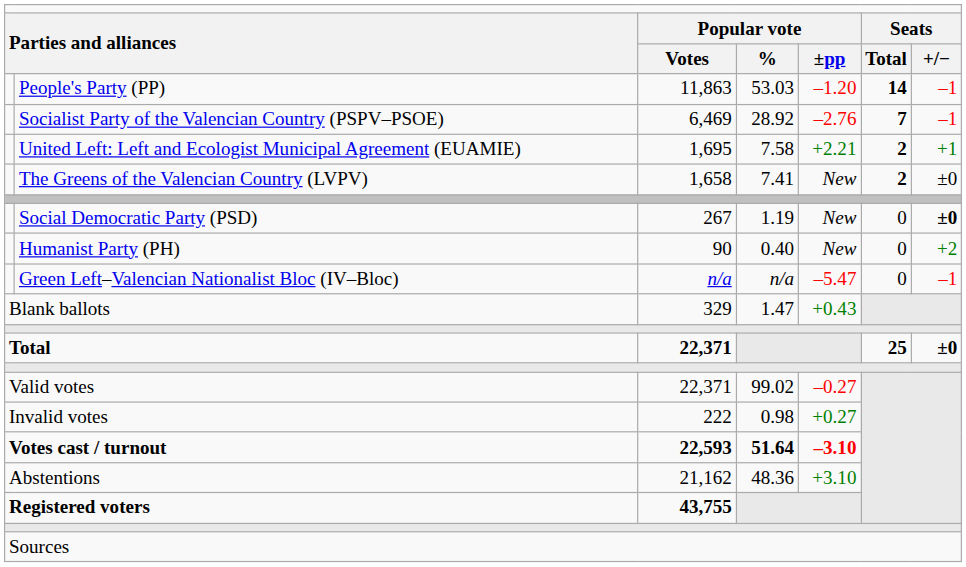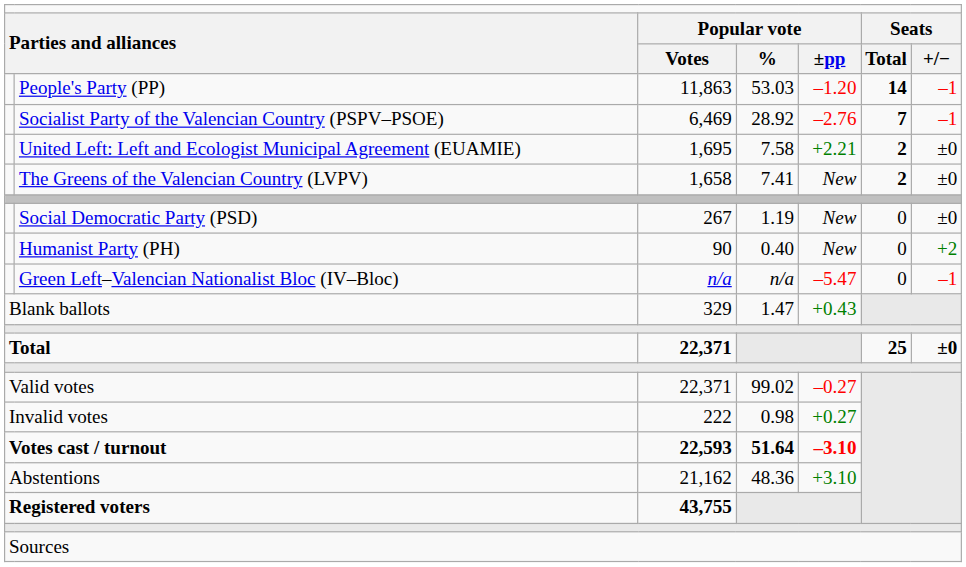(947, 149) +1 -> (947, 149) ±0
(947, 218) bold -> (947, 218) normal
